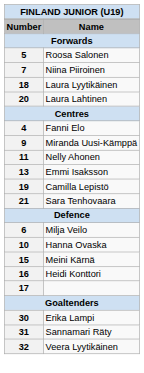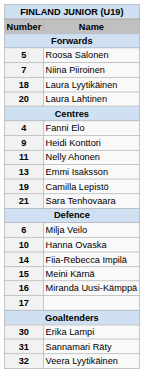(91, 143) Miranda Uusi-Kämppä -> (73, 143) Heidi Konttori
+ row: (24, 260)
(73, 274) Heidi Konttori -> (91, 289) Miranda Uusi-Kämppä
